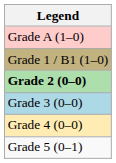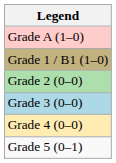(47, 81) bold -> (45, 81) normal
